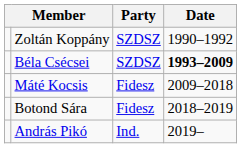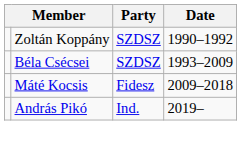(200, 62) bold -> (200, 62) normal
- row: (51, 108)
